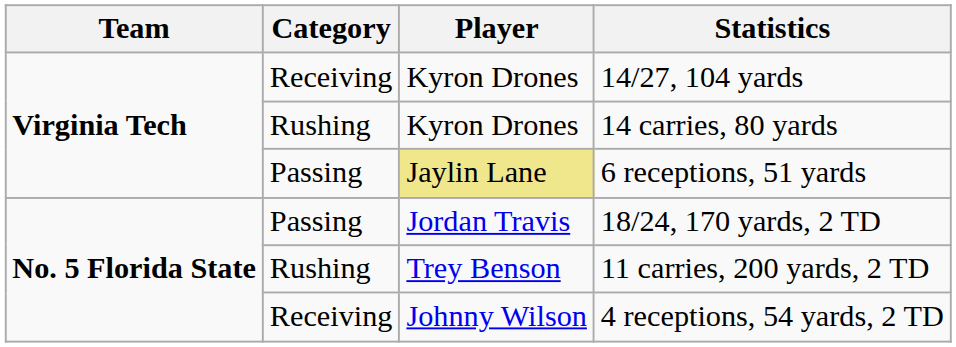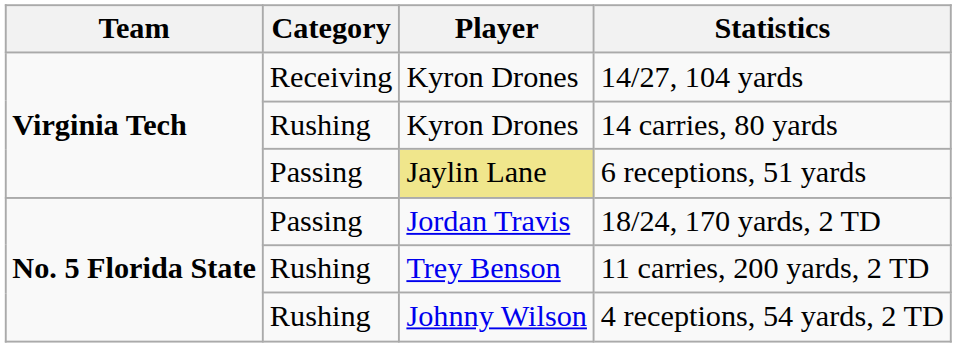(331, 316) Receiving -> (320, 316) Rushing
